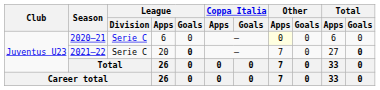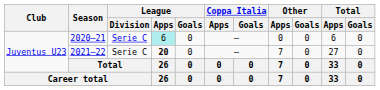(163, 38) no background -> (163, 38) paleturquoise background
(281, 38) lightyellow background -> (281, 38) no background
(163, 52) normal -> (163, 52) bold
(190, 52) bold -> (190, 52) normal
(360, 52) bold -> (360, 52) normal
